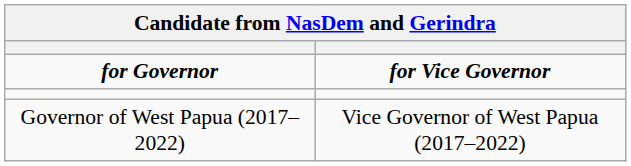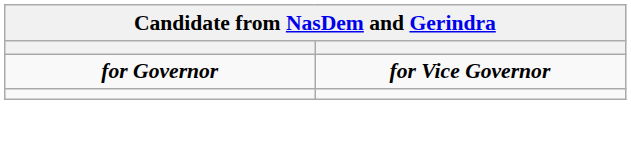- row: (160, 129)
